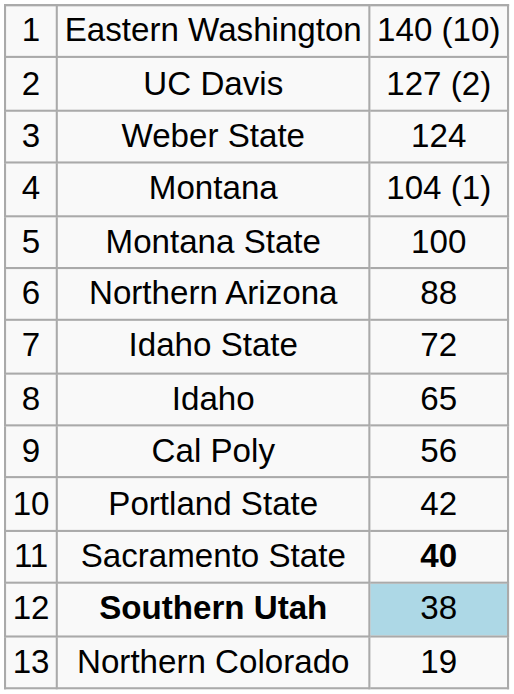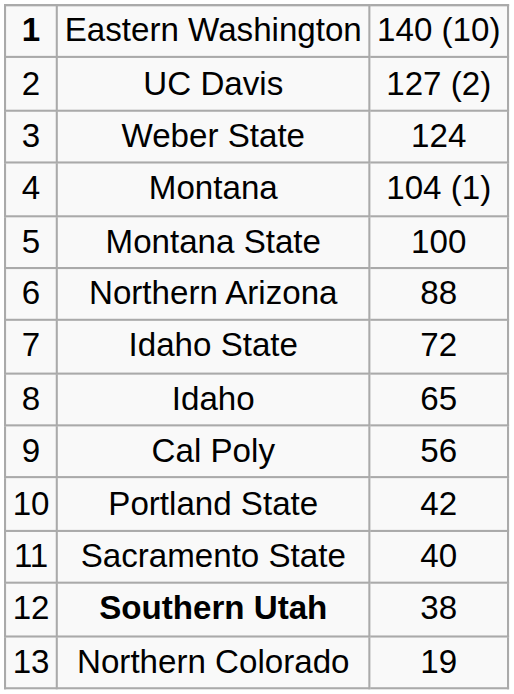(31, 30) normal -> (31, 30) bold
(439, 556) bold -> (439, 556) normal
(439, 608) lightblue background -> (439, 608) no background
